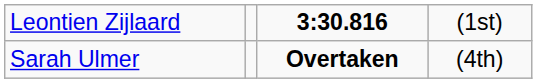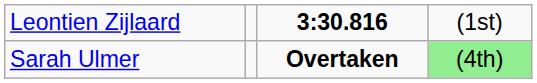(480, 59) no background -> (480, 59) lightgreen background
